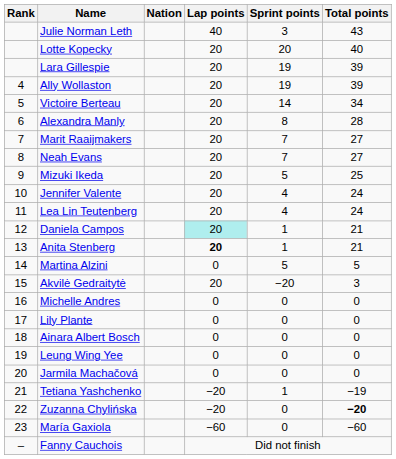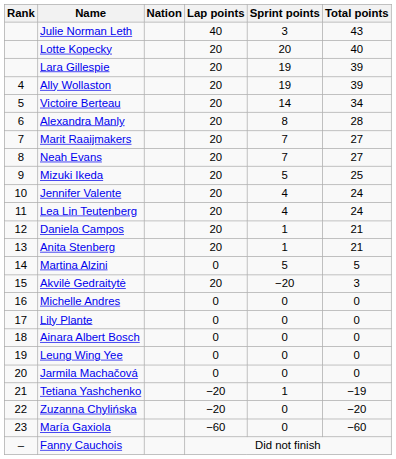(216, 229) paleturquoise background -> (216, 229) no background
(216, 247) bold -> (216, 247) normal
(357, 409) bold -> (357, 409) normal
